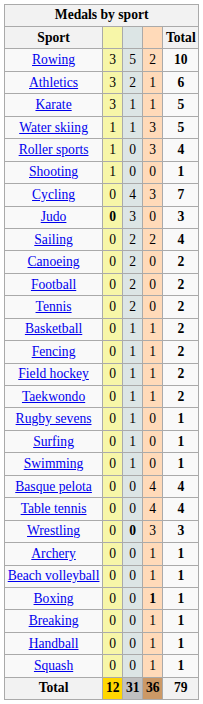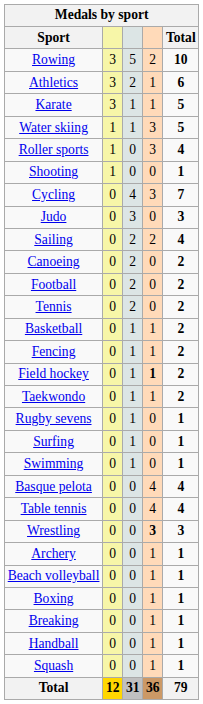(113, 217) bold -> (113, 217) normal
(153, 374) normal -> (153, 374) bold
(133, 531) bold -> (133, 531) normal
(153, 531) normal -> (153, 531) bold
(153, 598) bold -> (153, 598) normal
